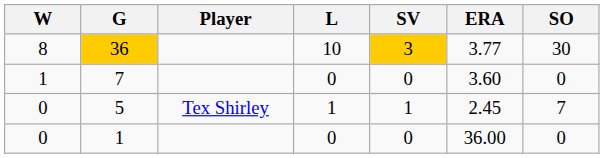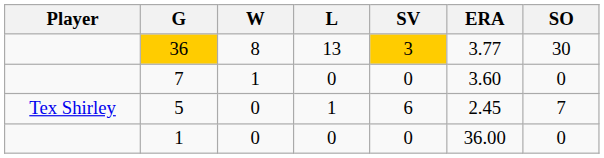columns swapped: (226, 19) <-> (43, 19)
(332, 49) 10 -> (332, 49) 13
(408, 108) 1 -> (408, 108) 6
